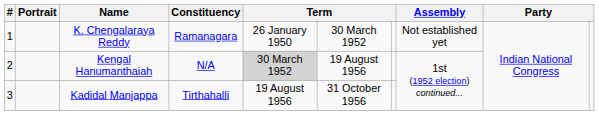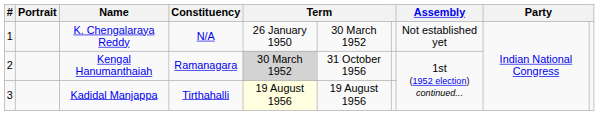(206, 36) Ramanagara -> (206, 36) N/A
(206, 65) N/A -> (206, 65) Ramanagara
(354, 65) 19 August 1956 -> (354, 65) 31 October 1956
(280, 95) no background -> (280, 95) lightyellow background
(354, 95) 31 October 1956 -> (354, 95) 19 August 1956
